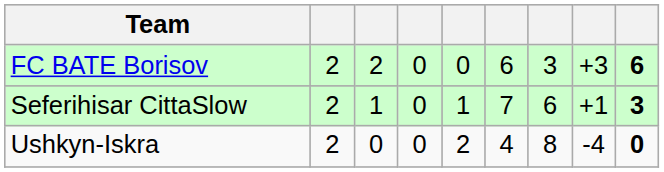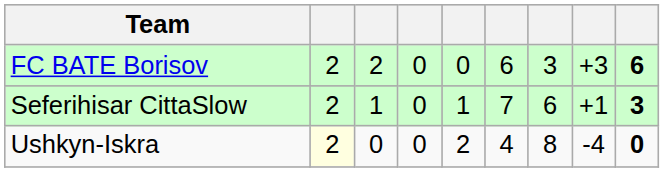(332, 145) no background -> (332, 145) lightyellow background
